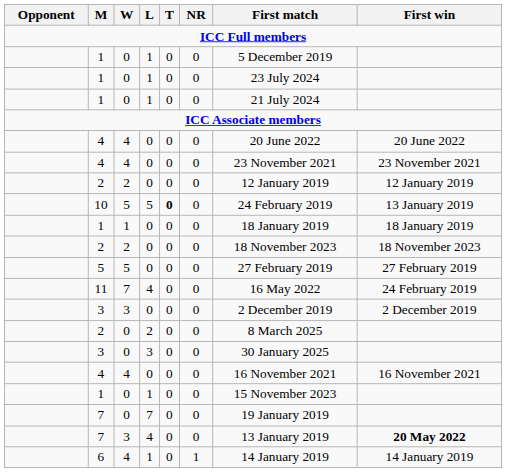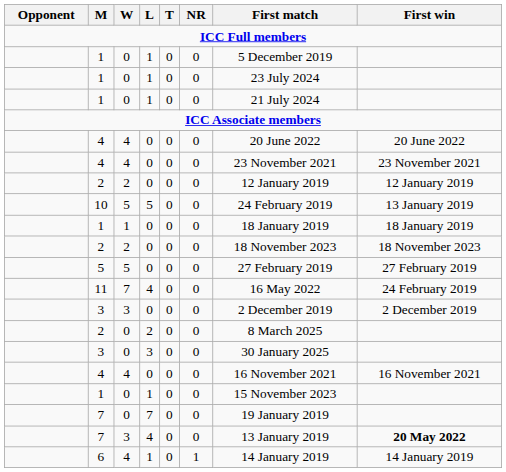(169, 204) bold -> (169, 204) normal
